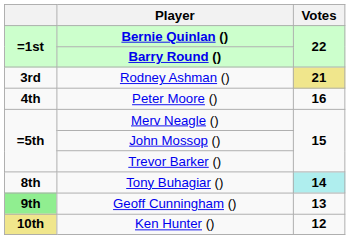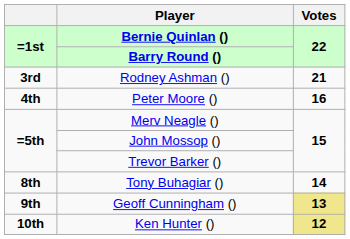(319, 78) khaki background -> (319, 78) no background
(319, 183) paleturquoise background -> (319, 183) no background
(31, 204) lightgreen background -> (31, 204) no background
(319, 204) no background -> (319, 204) khaki background
(31, 225) khaki background -> (31, 225) no background
(319, 225) no background -> (319, 225) khaki background
